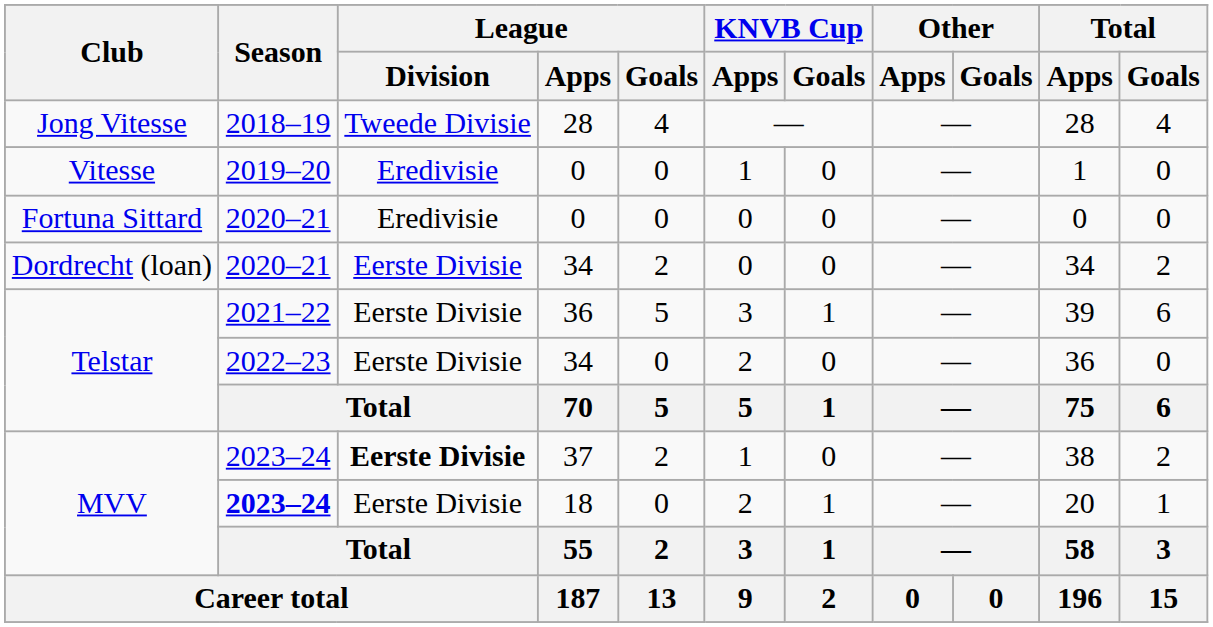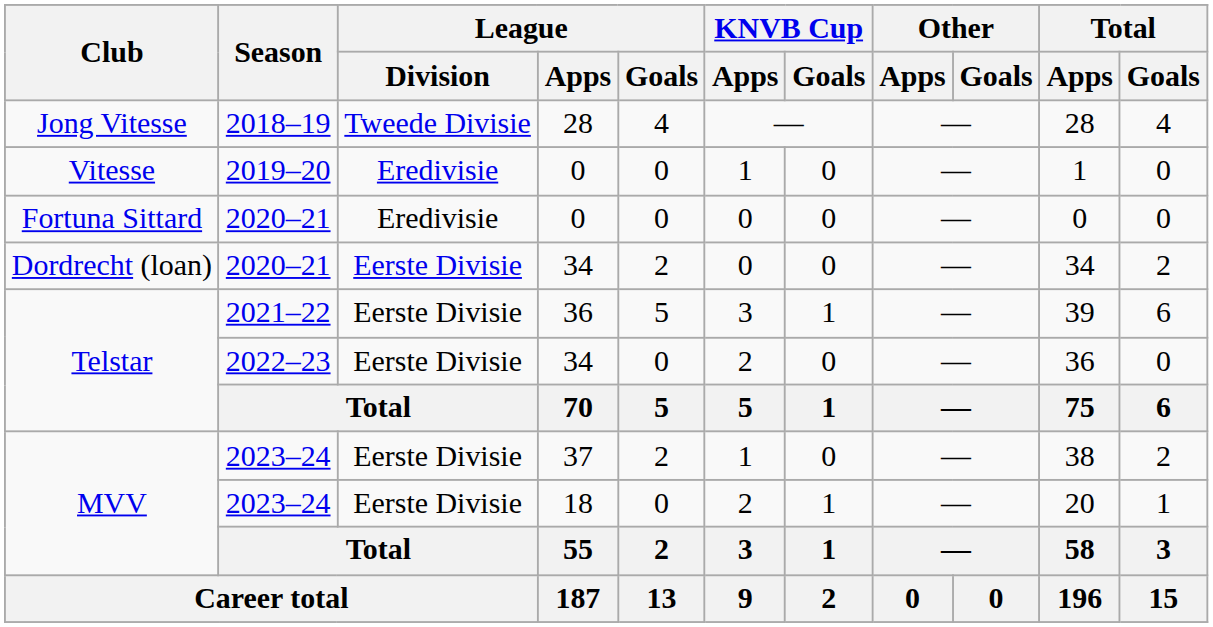(438, 455) bold -> (438, 455) normal
(278, 502) bold -> (278, 502) normal
